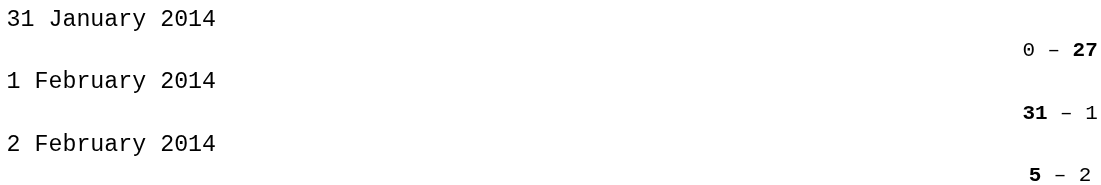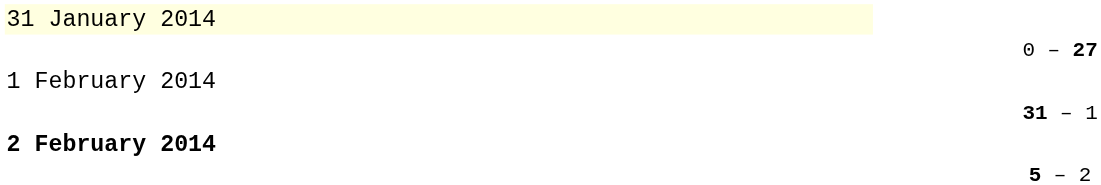(111, 19) no background -> (111, 19) lightyellow background
(111, 145) normal -> (111, 145) bold
